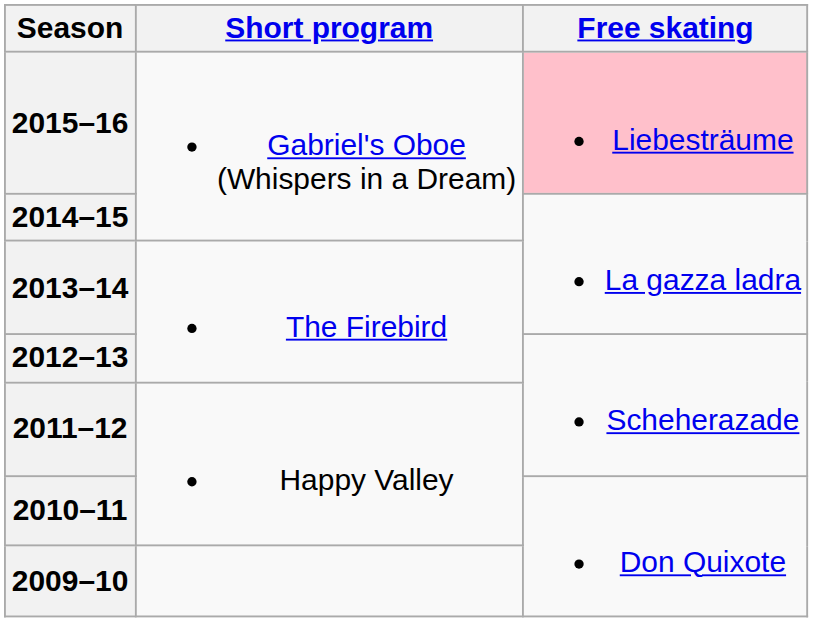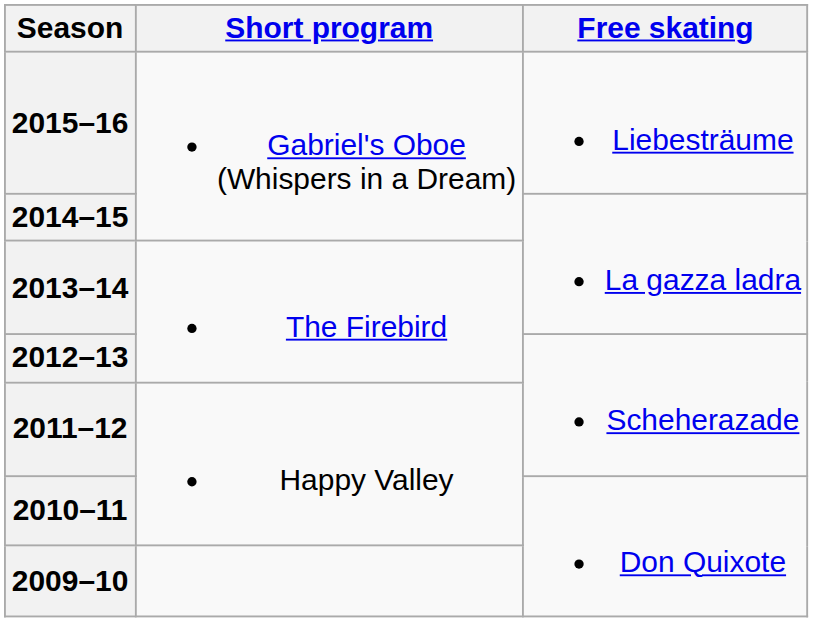(666, 140) pink background -> (666, 140) no background
